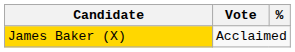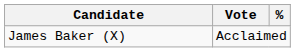(67, 37) gold background -> (67, 37) no background
